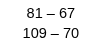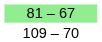(51, 13) no background -> (51, 13) lightgreen background
